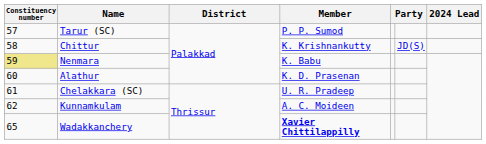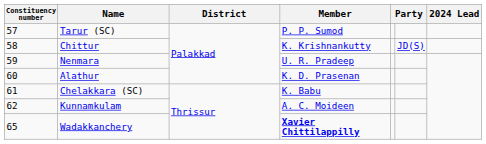(12, 61) khaki background -> (12, 61) no background
(301, 61) K. Babu -> (318, 61) U. R. Pradeep
(318, 91) U. R. Pradeep -> (301, 91) K. Babu
